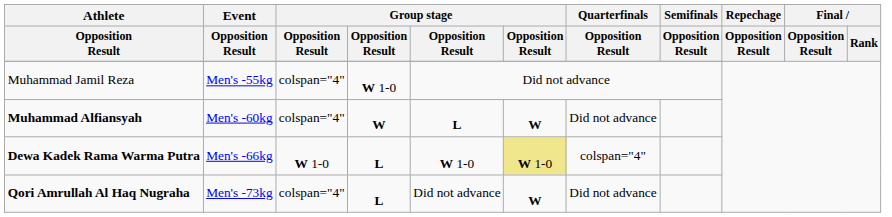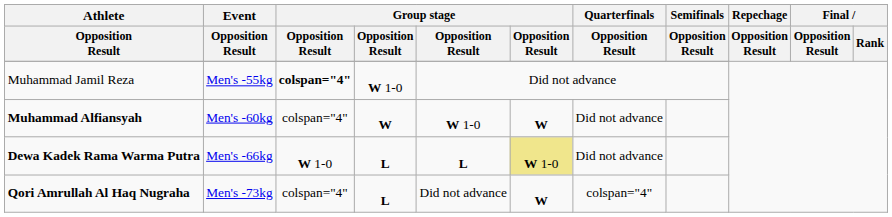(312, 80) normal -> (315, 80) bold
(457, 125) L -> (463, 125) W 1-0
(457, 163) W 1-0 -> (463, 163) L
(613, 155) colspan="4" -> (619, 155) Did not advance
(613, 193) Did not advance -> (619, 193) colspan="4"
